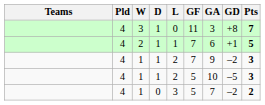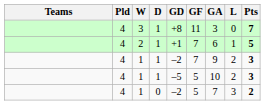columns swapped: (175, 12) <-> (232, 12)
